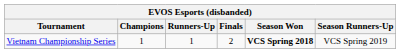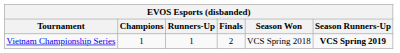(280, 41) bold -> (279, 41) normal
(355, 41) normal -> (353, 41) bold
